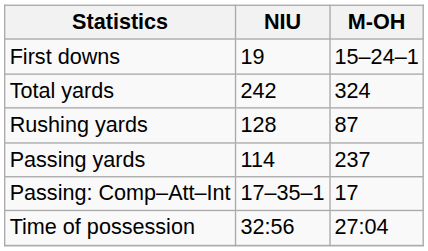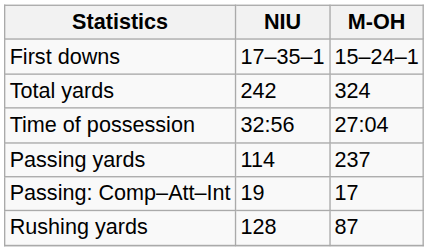(253, 56) 19 -> (283, 56) 17–35–1
rows swapped: (79, 124) <-> (102, 227)
(283, 193) 17–35–1 -> (253, 193) 19
